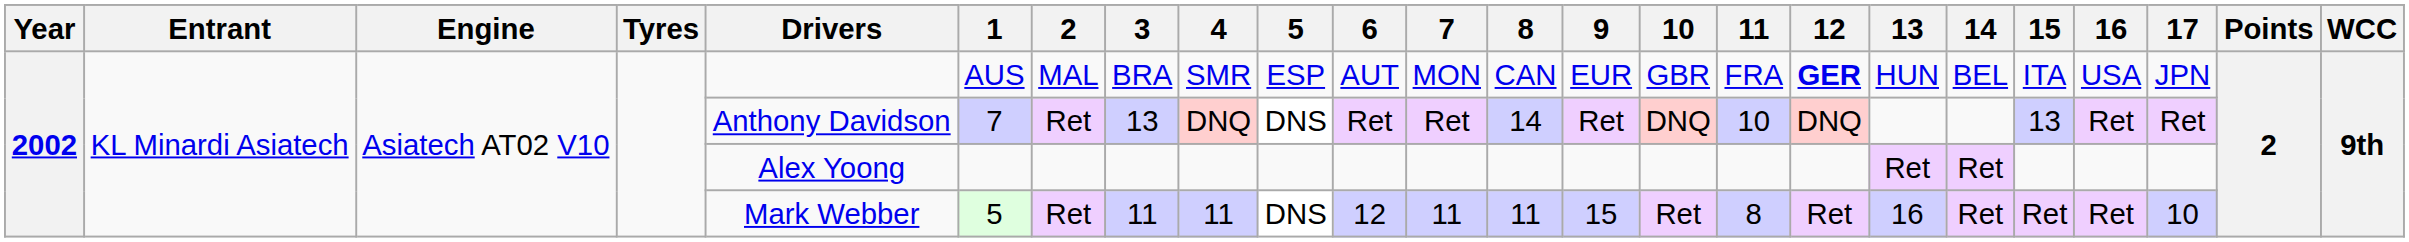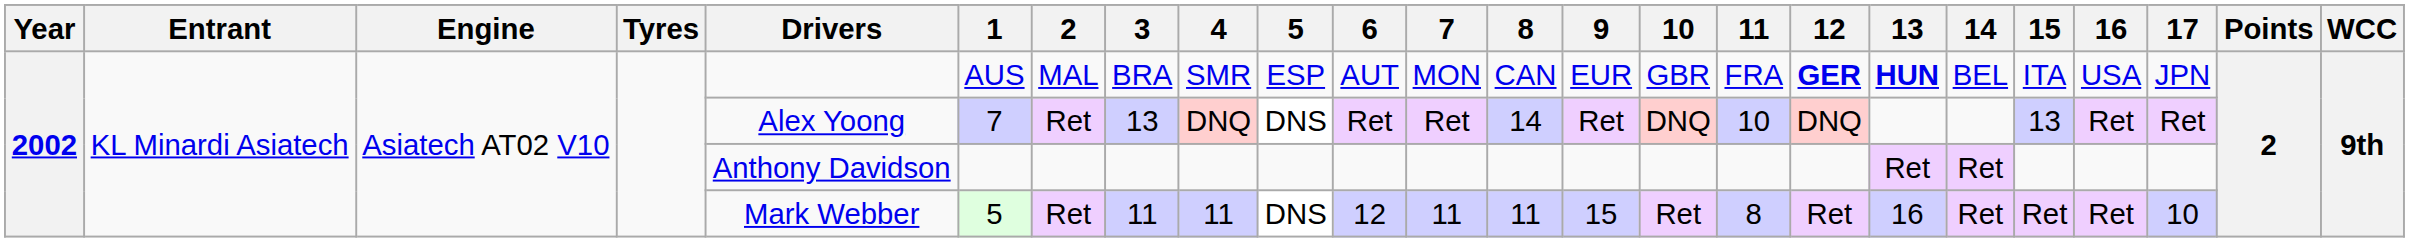(1907, 75) normal -> (1907, 75) bold
(832, 121) Anthony Davidson -> (832, 121) Alex Yoong
(832, 168) Alex Yoong -> (832, 168) Anthony Davidson
